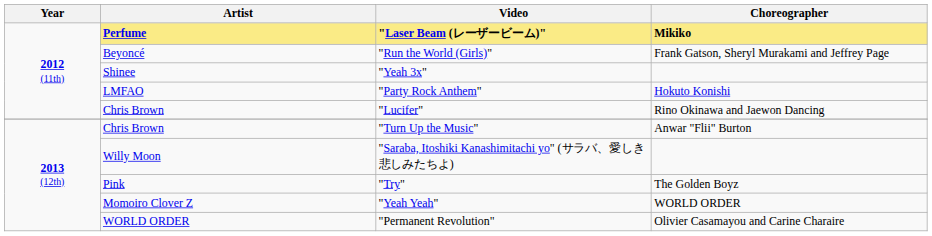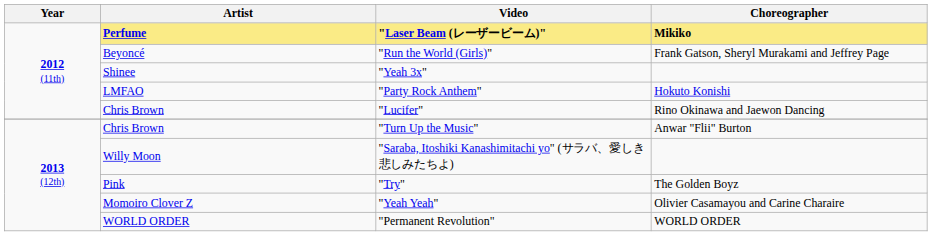(697, 202) WORLD ORDER -> (749, 202) Olivier Casamayou and Carine Charaire
(749, 221) Olivier Casamayou and Carine Charaire -> (697, 221) WORLD ORDER
